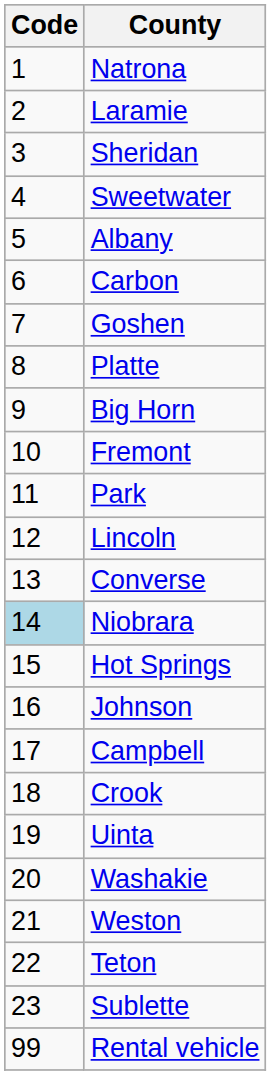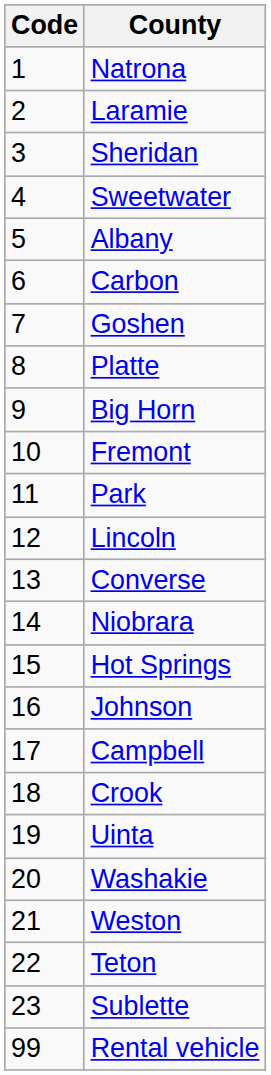(26, 622) lightblue background -> (26, 622) no background
